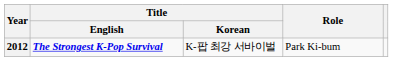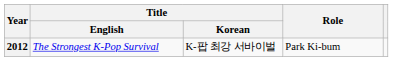(98, 47) bold -> (96, 47) normal
